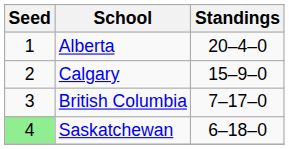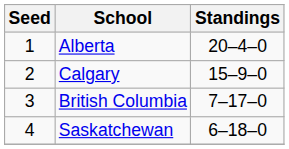(30, 130) lightgreen background -> (30, 130) no background
